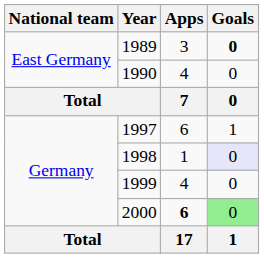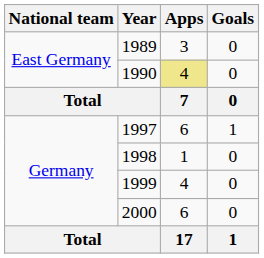(233, 45) bold -> (233, 45) normal
(184, 73) no background -> (184, 73) khaki background
(233, 156) lavender background -> (233, 156) no background
(184, 211) bold -> (184, 211) normal
(233, 211) lightgreen background -> (233, 211) no background
